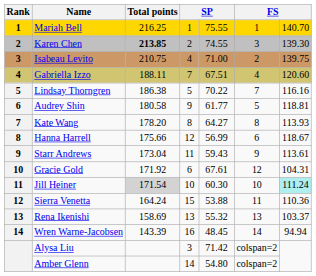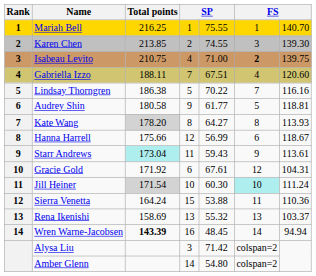(153, 43) bold -> (153, 43) normal
(257, 59) normal -> (257, 59) bold
(153, 122) no background -> (153, 122) lightgrey background
(153, 153) no background -> (153, 153) paleturquoise background
(257, 185) no background -> (257, 185) paleturquoise background
(295, 185) paleturquoise background -> (295, 185) no background
(153, 232) normal -> (153, 232) bold
